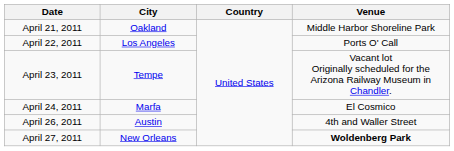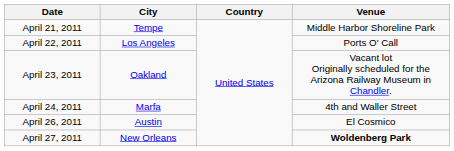(148, 27) Oakland -> (148, 27) Tempe
(148, 75) Tempe -> (148, 75) Oakland
(371, 107) El Cosmico -> (371, 107) 4th and Waller Street
(371, 122) 4th and Waller Street -> (371, 122) El Cosmico
